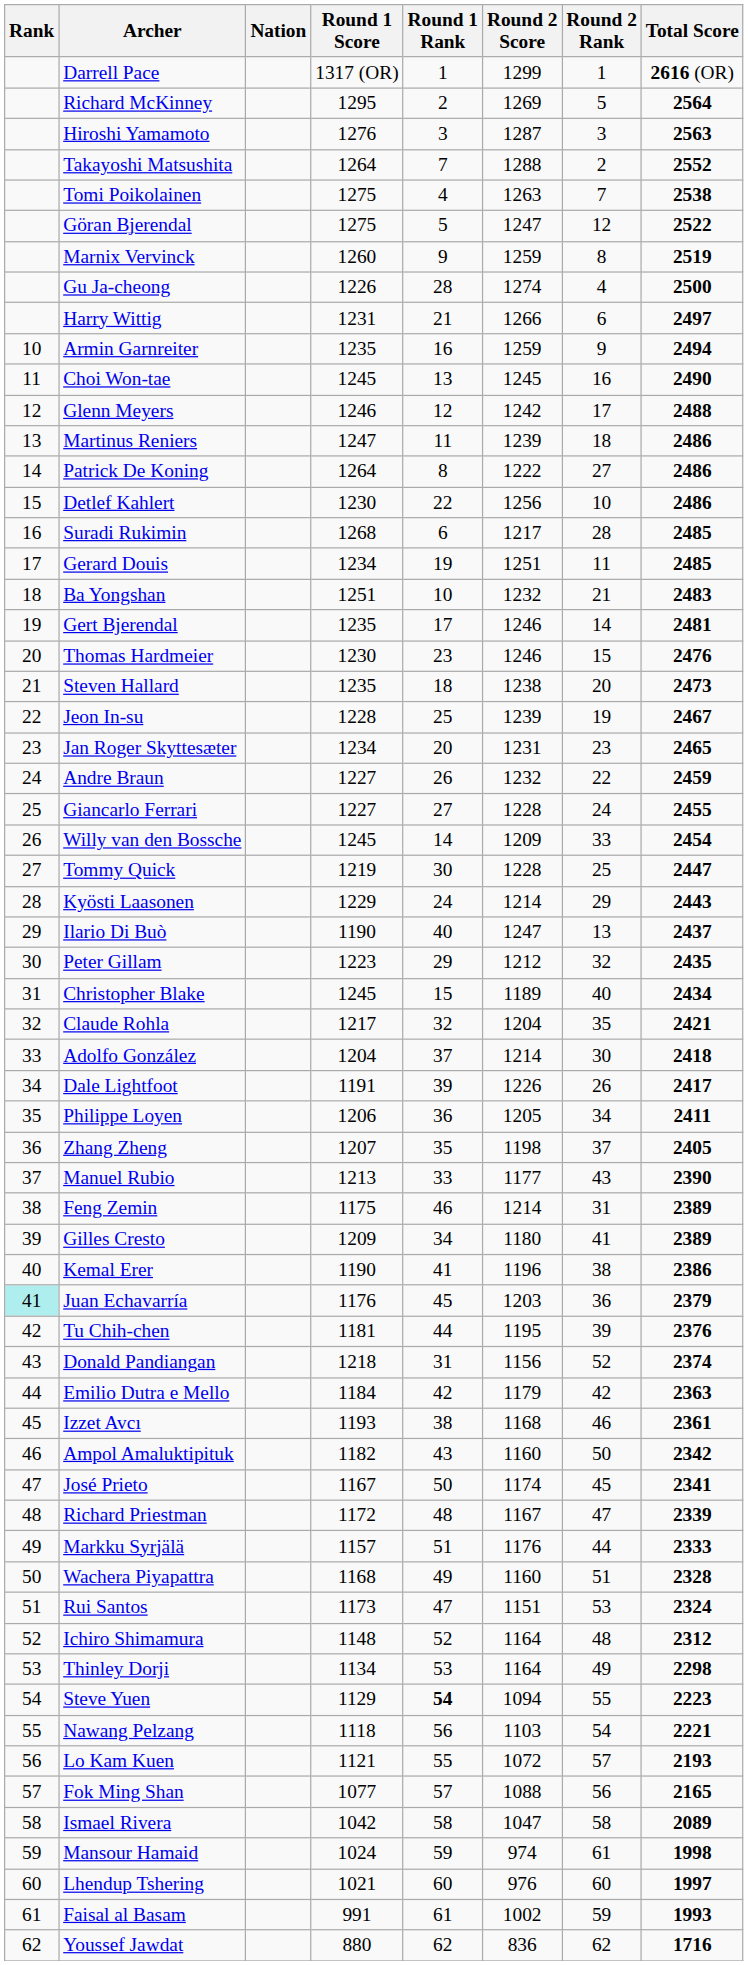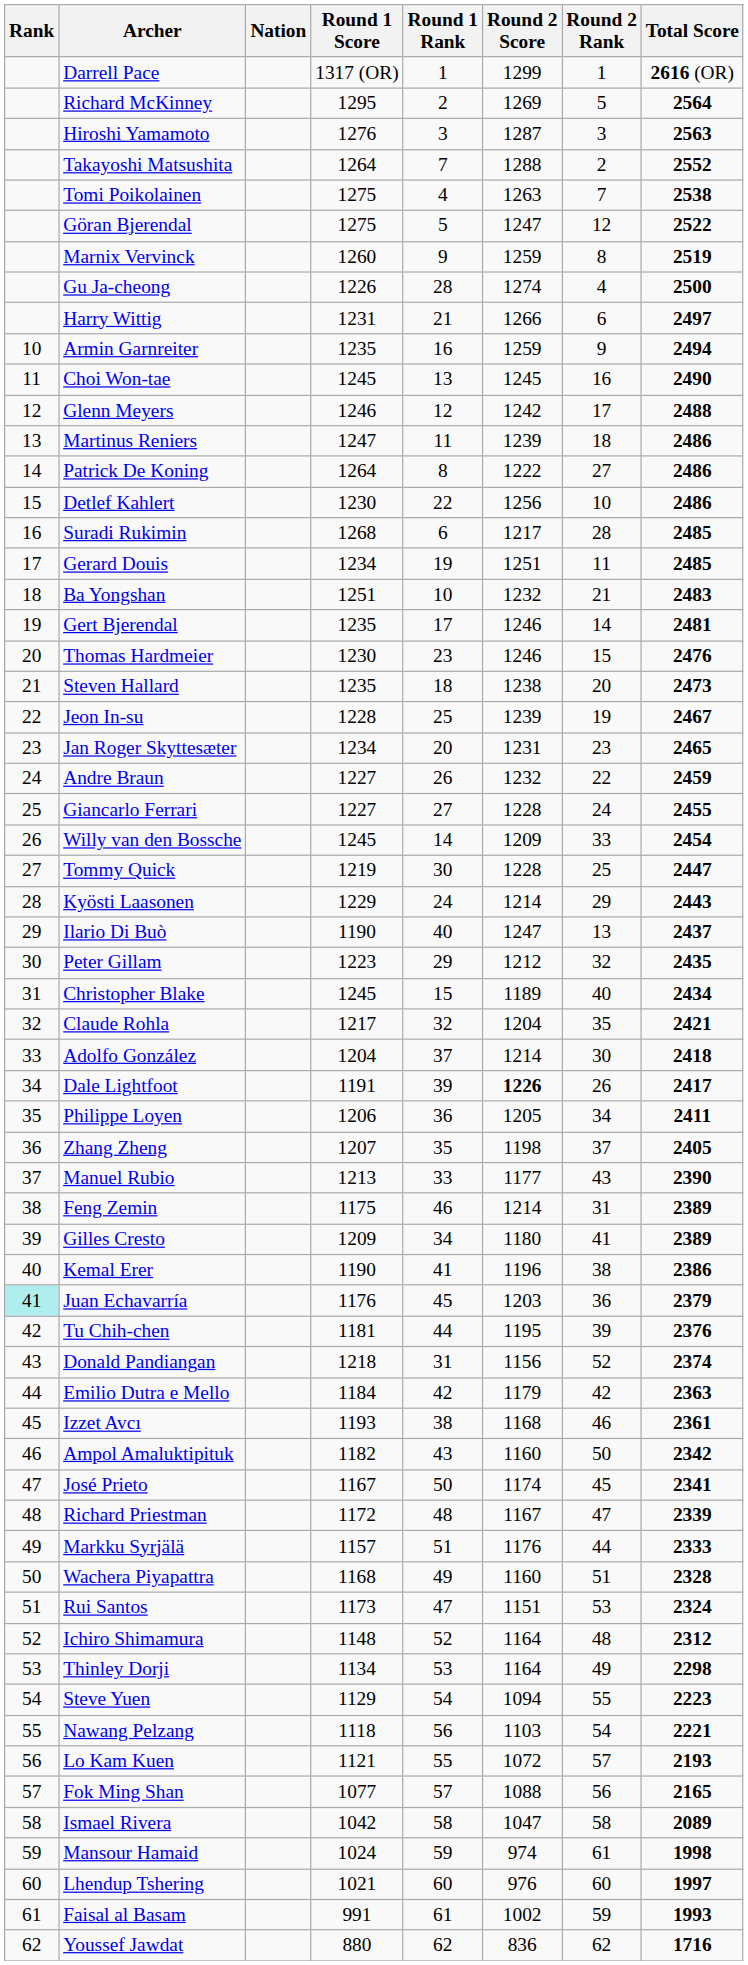(522, 1085) normal -> (522, 1085) bold
(443, 1699) bold -> (443, 1699) normal
